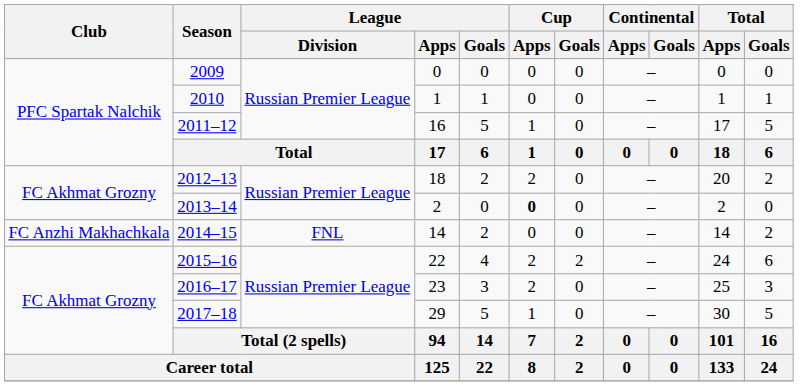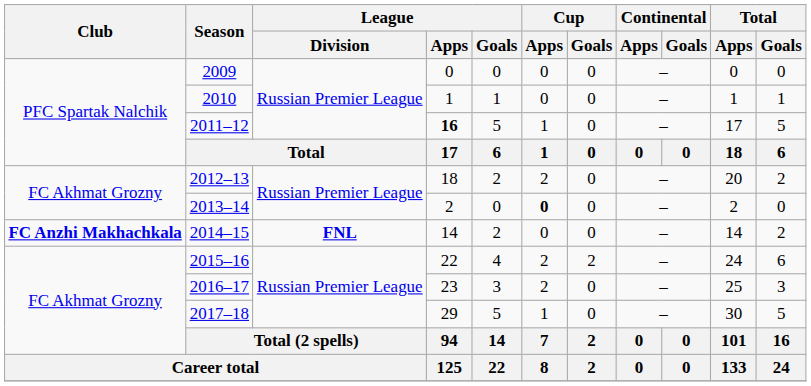(437, 125) normal -> (449, 125) bold
(89, 233) normal -> (95, 233) bold
(327, 233) normal -> (340, 233) bold
